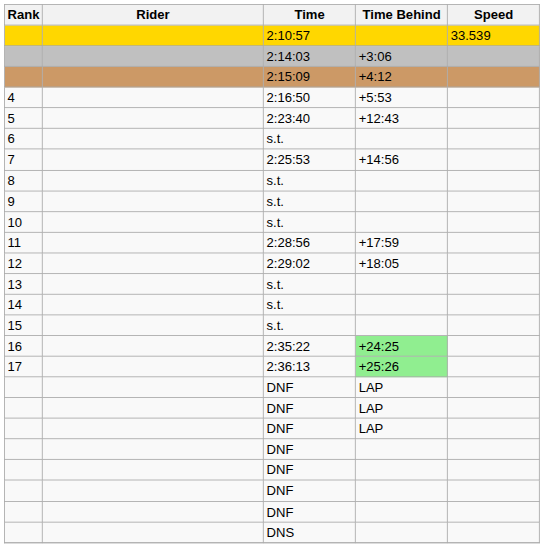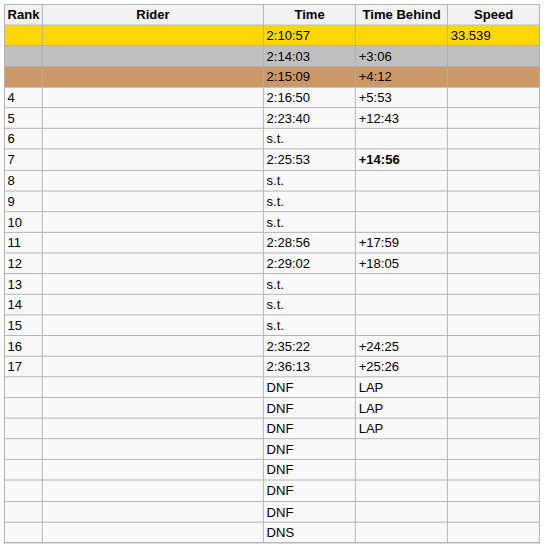(379, 160) normal -> (379, 160) bold
(379, 346) lightgreen background -> (379, 346) no background
(379, 367) lightgreen background -> (379, 367) no background
